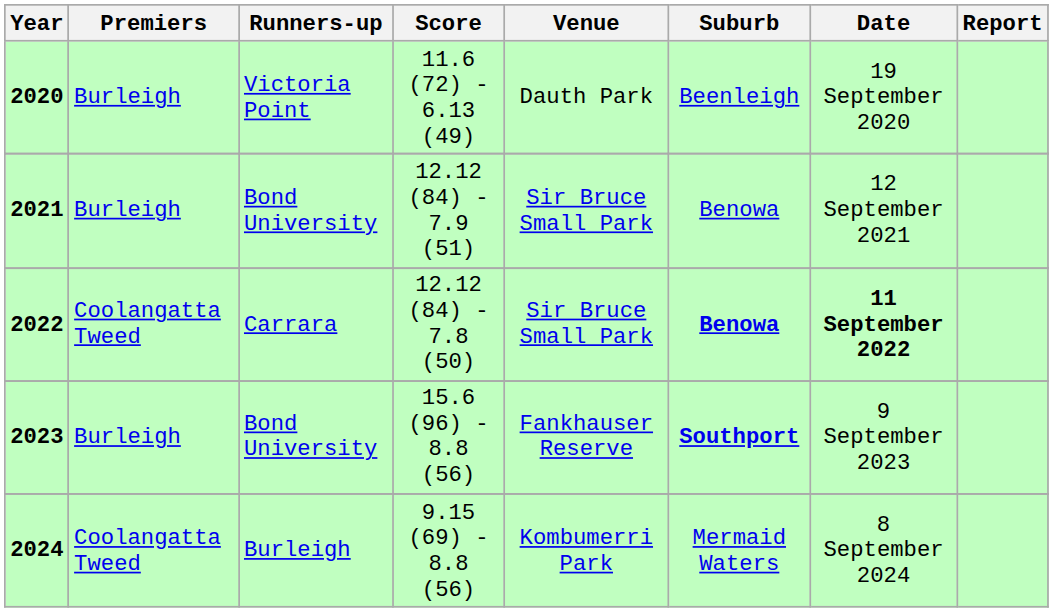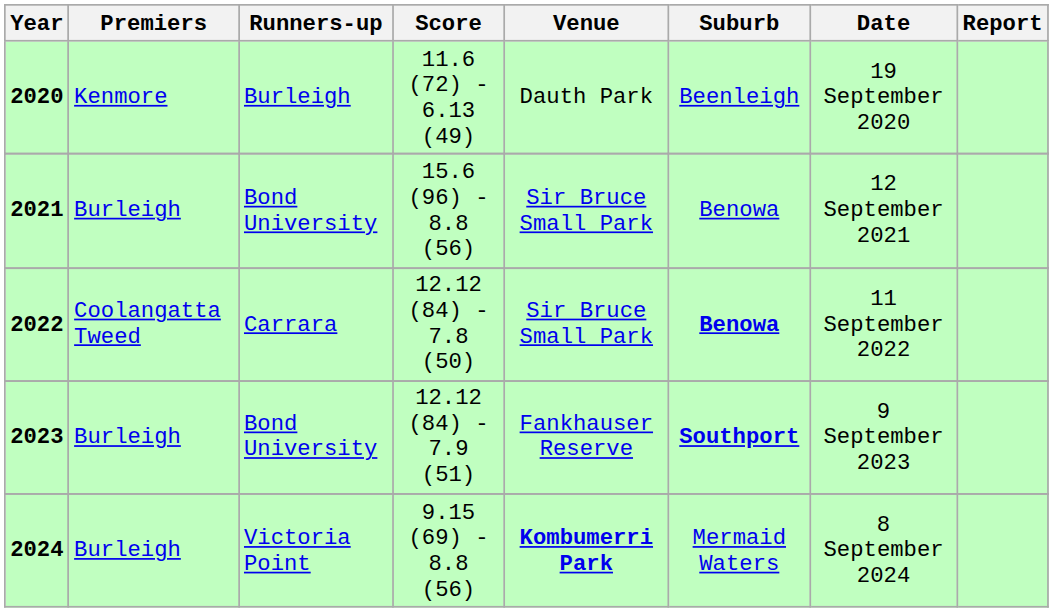(127, 98) Burleigh -> (121, 98) Kenmore
(297, 98) Victoria Point -> (297, 98) Burleigh
(448, 211) 12.12 (84) - 7.9 (51) -> (448, 211) 15.6 (96) - 8.8 (56)
(884, 324) bold -> (884, 324) normal
(448, 437) 15.6 (96) - 8.8 (56) -> (448, 437) 12.12 (84) - 7.9 (51)
(147, 550) Coolangatta Tweed -> (127, 550) Burleigh
(297, 550) Burleigh -> (297, 550) Victoria Point
(586, 550) normal -> (586, 550) bold
